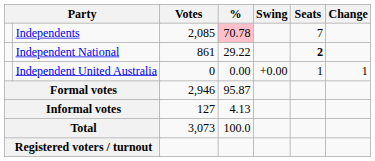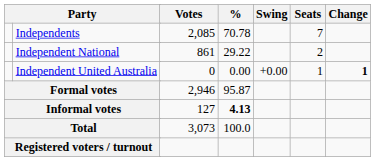(237, 33) pink background -> (237, 33) no background
(320, 52) bold -> (320, 52) normal
(365, 71) normal -> (365, 71) bold
(240, 109) normal -> (240, 109) bold
